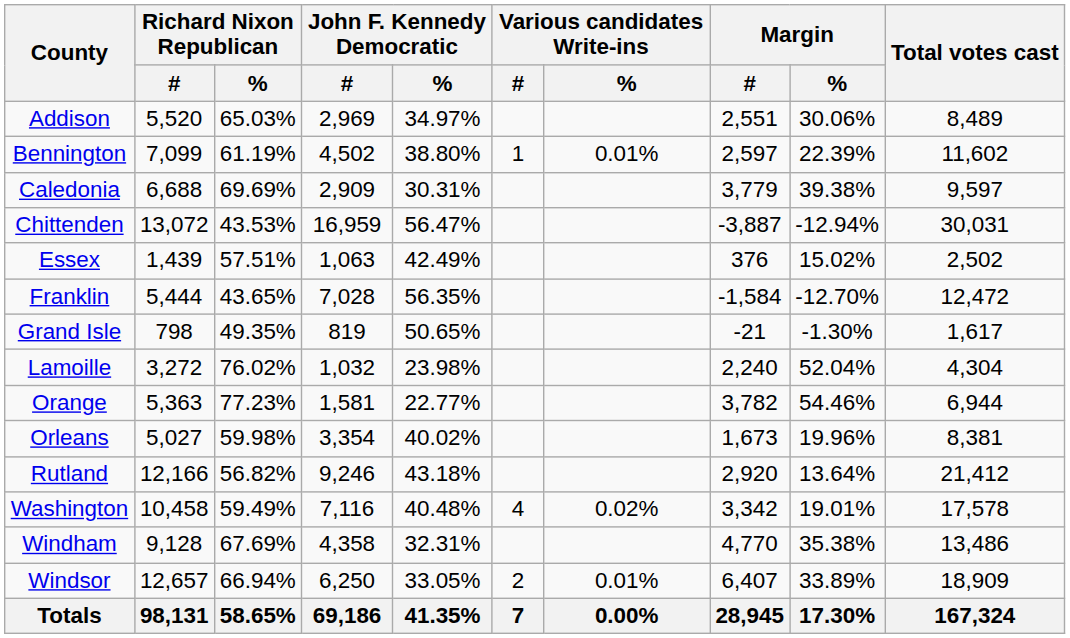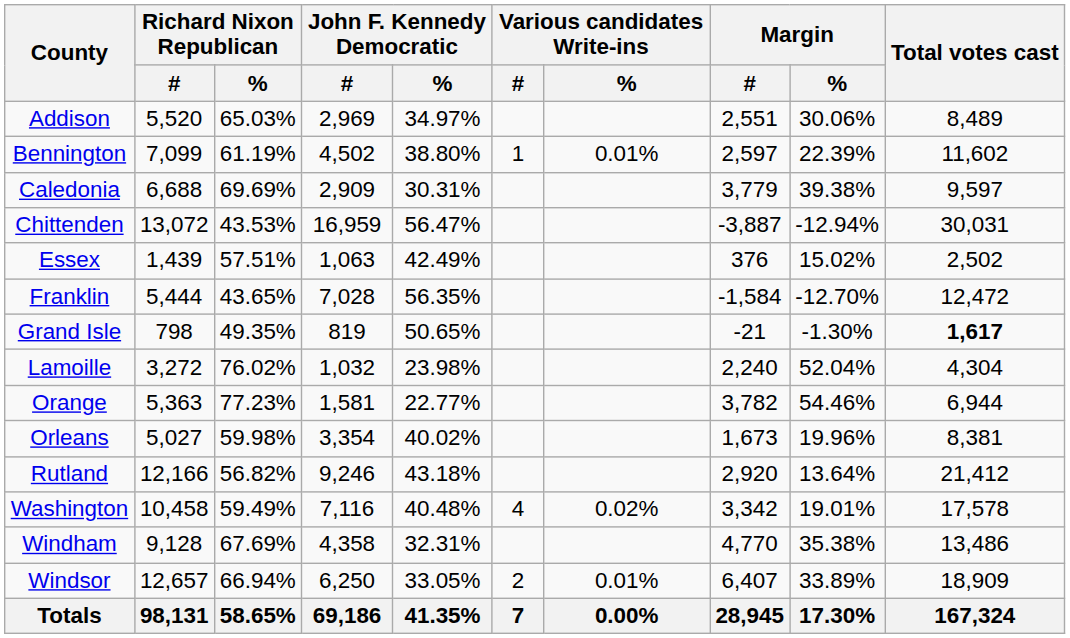(975, 331) normal -> (975, 331) bold
